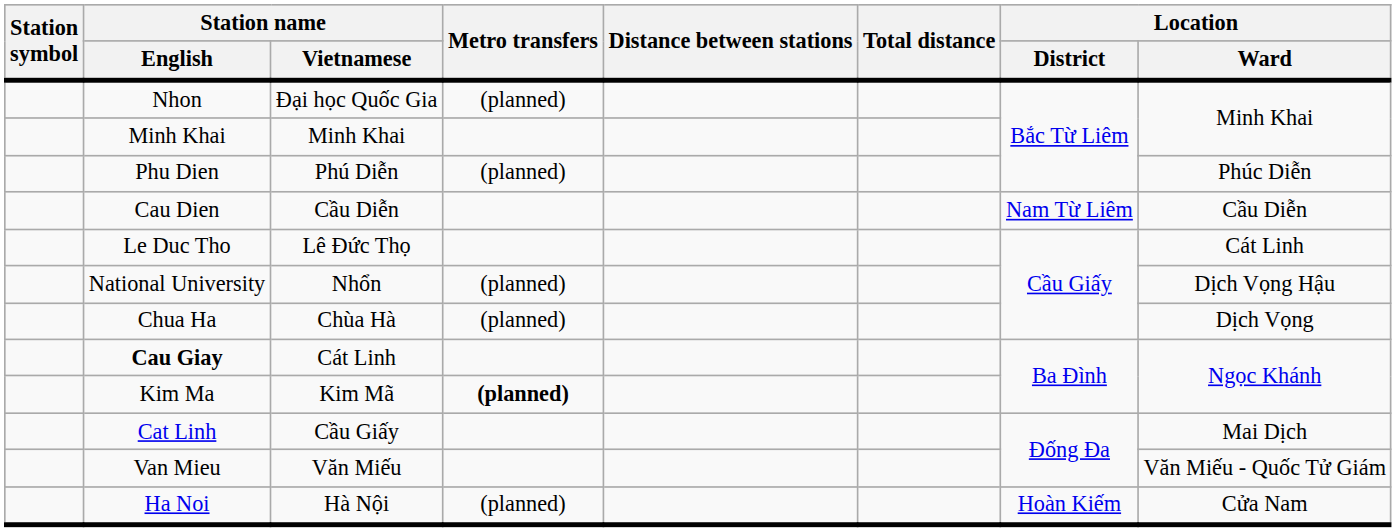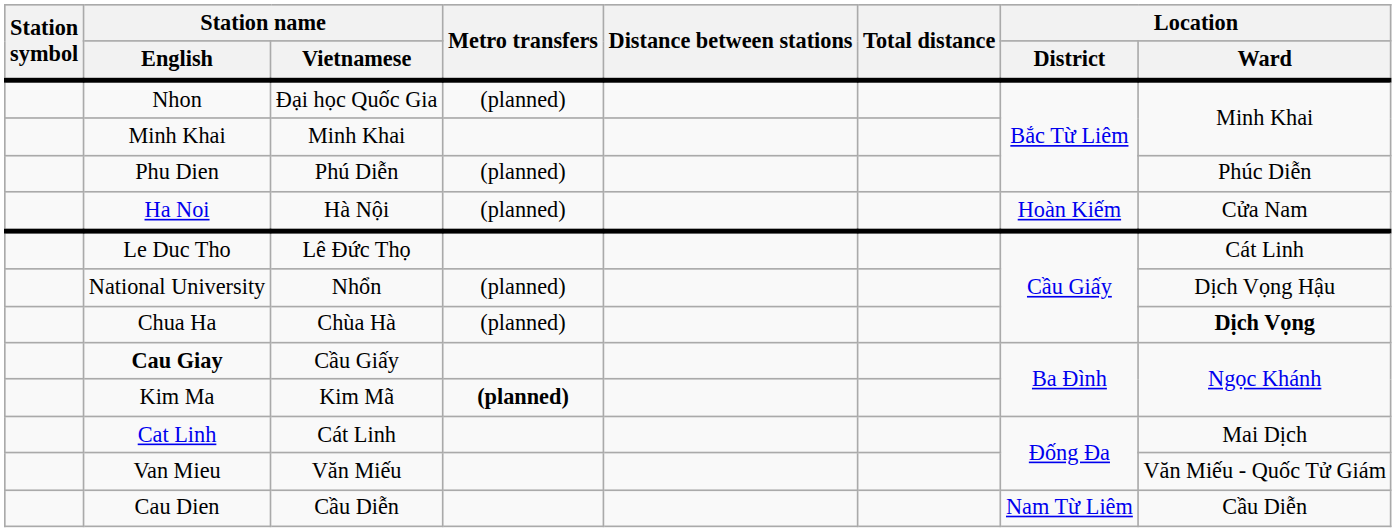rows swapped: (177, 209) <-> (177, 504)
(1265, 320) normal -> (1265, 323) bold
(357, 356) Cát Linh -> (357, 360) Cầu Giấy
(357, 430) Cầu Giấy -> (357, 433) Cát Linh
